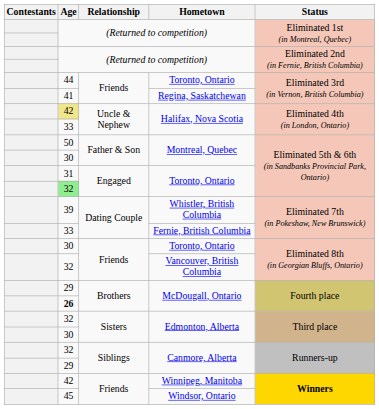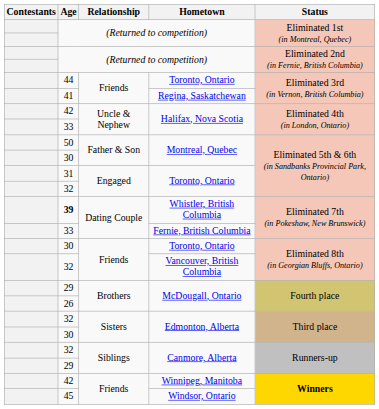(69, 111) khaki background -> (69, 111) no background
(69, 188) lightgreen background -> (69, 188) no background
(69, 209) normal -> (69, 209) bold
(69, 303) bold -> (69, 303) normal
